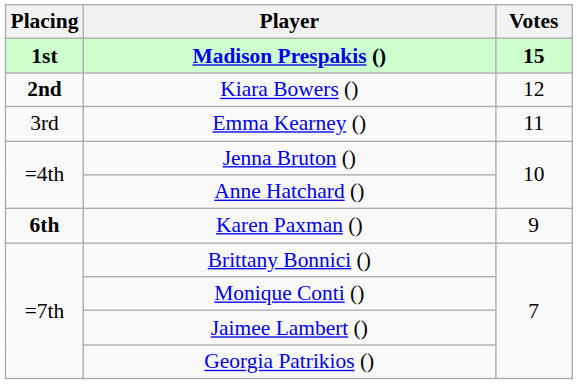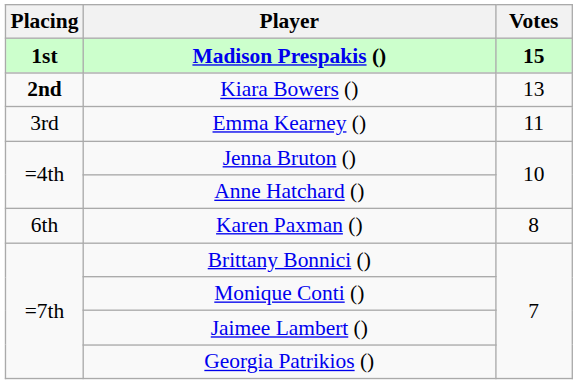(534, 89) 12 -> (534, 89) 13
(44, 225) bold -> (44, 225) normal
(534, 225) 9 -> (534, 225) 8
